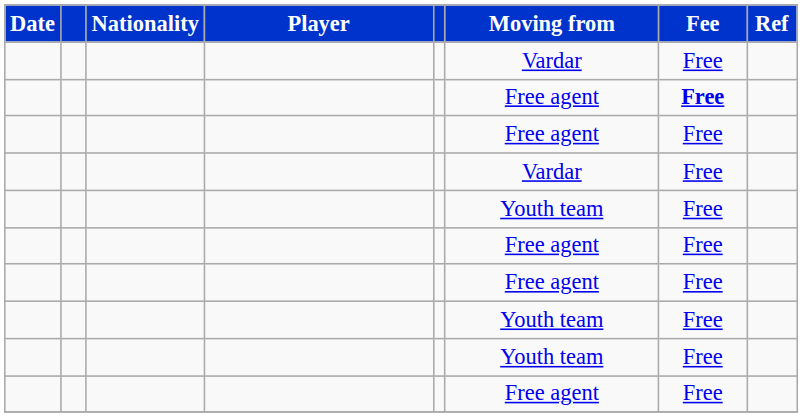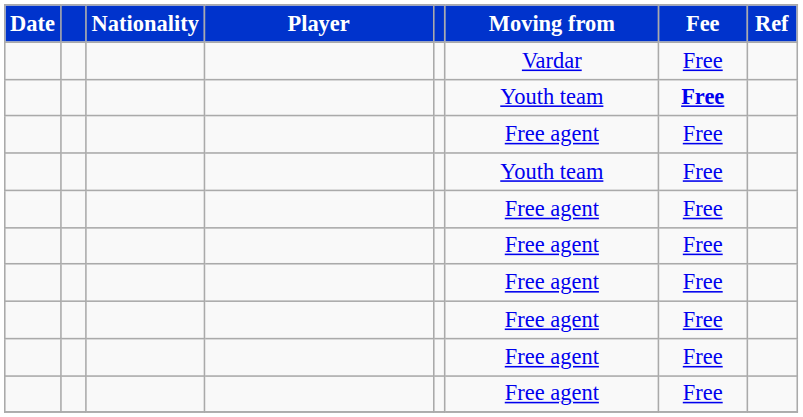(552, 97) Free agent -> (552, 97) Youth team
(552, 171) Vardar -> (552, 171) Youth team
(552, 208) Youth team -> (552, 208) Free agent
(552, 319) Youth team -> (552, 319) Free agent
(552, 356) Youth team -> (552, 356) Free agent
